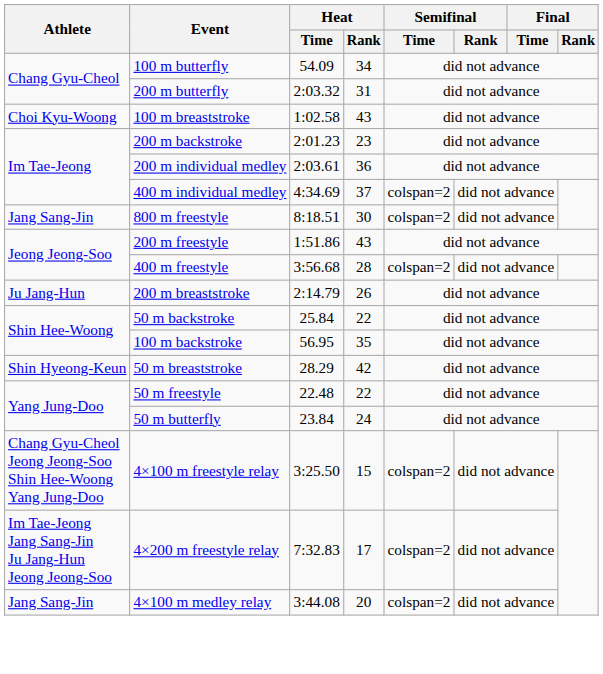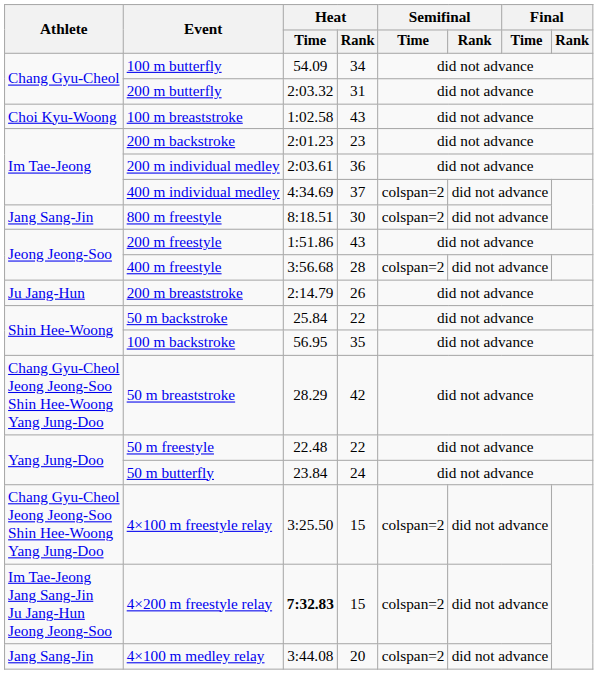(67, 368) Shin Hyeong-Keun -> (64, 395) Chang Gyu-Cheol Jeong Jeong-Soo Shin Hee-Woong Yang Jung-Doo
(317, 550) normal -> (310, 604) bold
(364, 550) 17 -> (358, 604) 15
